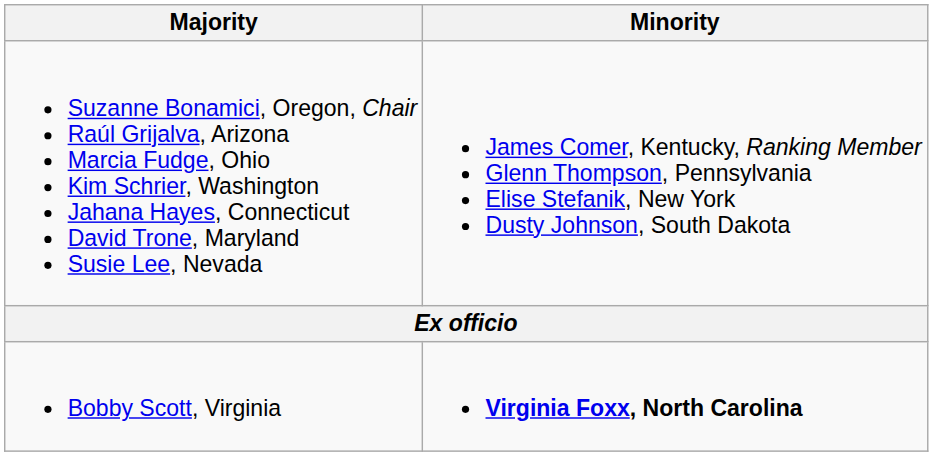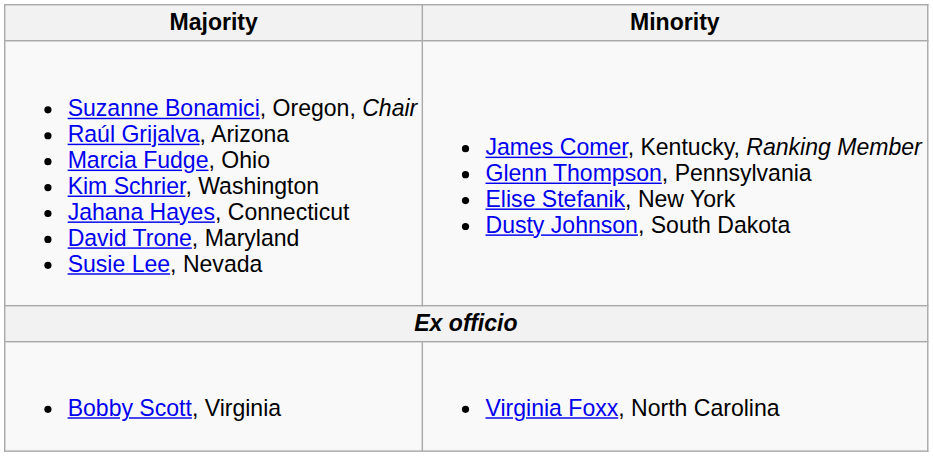(675, 409) bold -> (675, 409) normal
